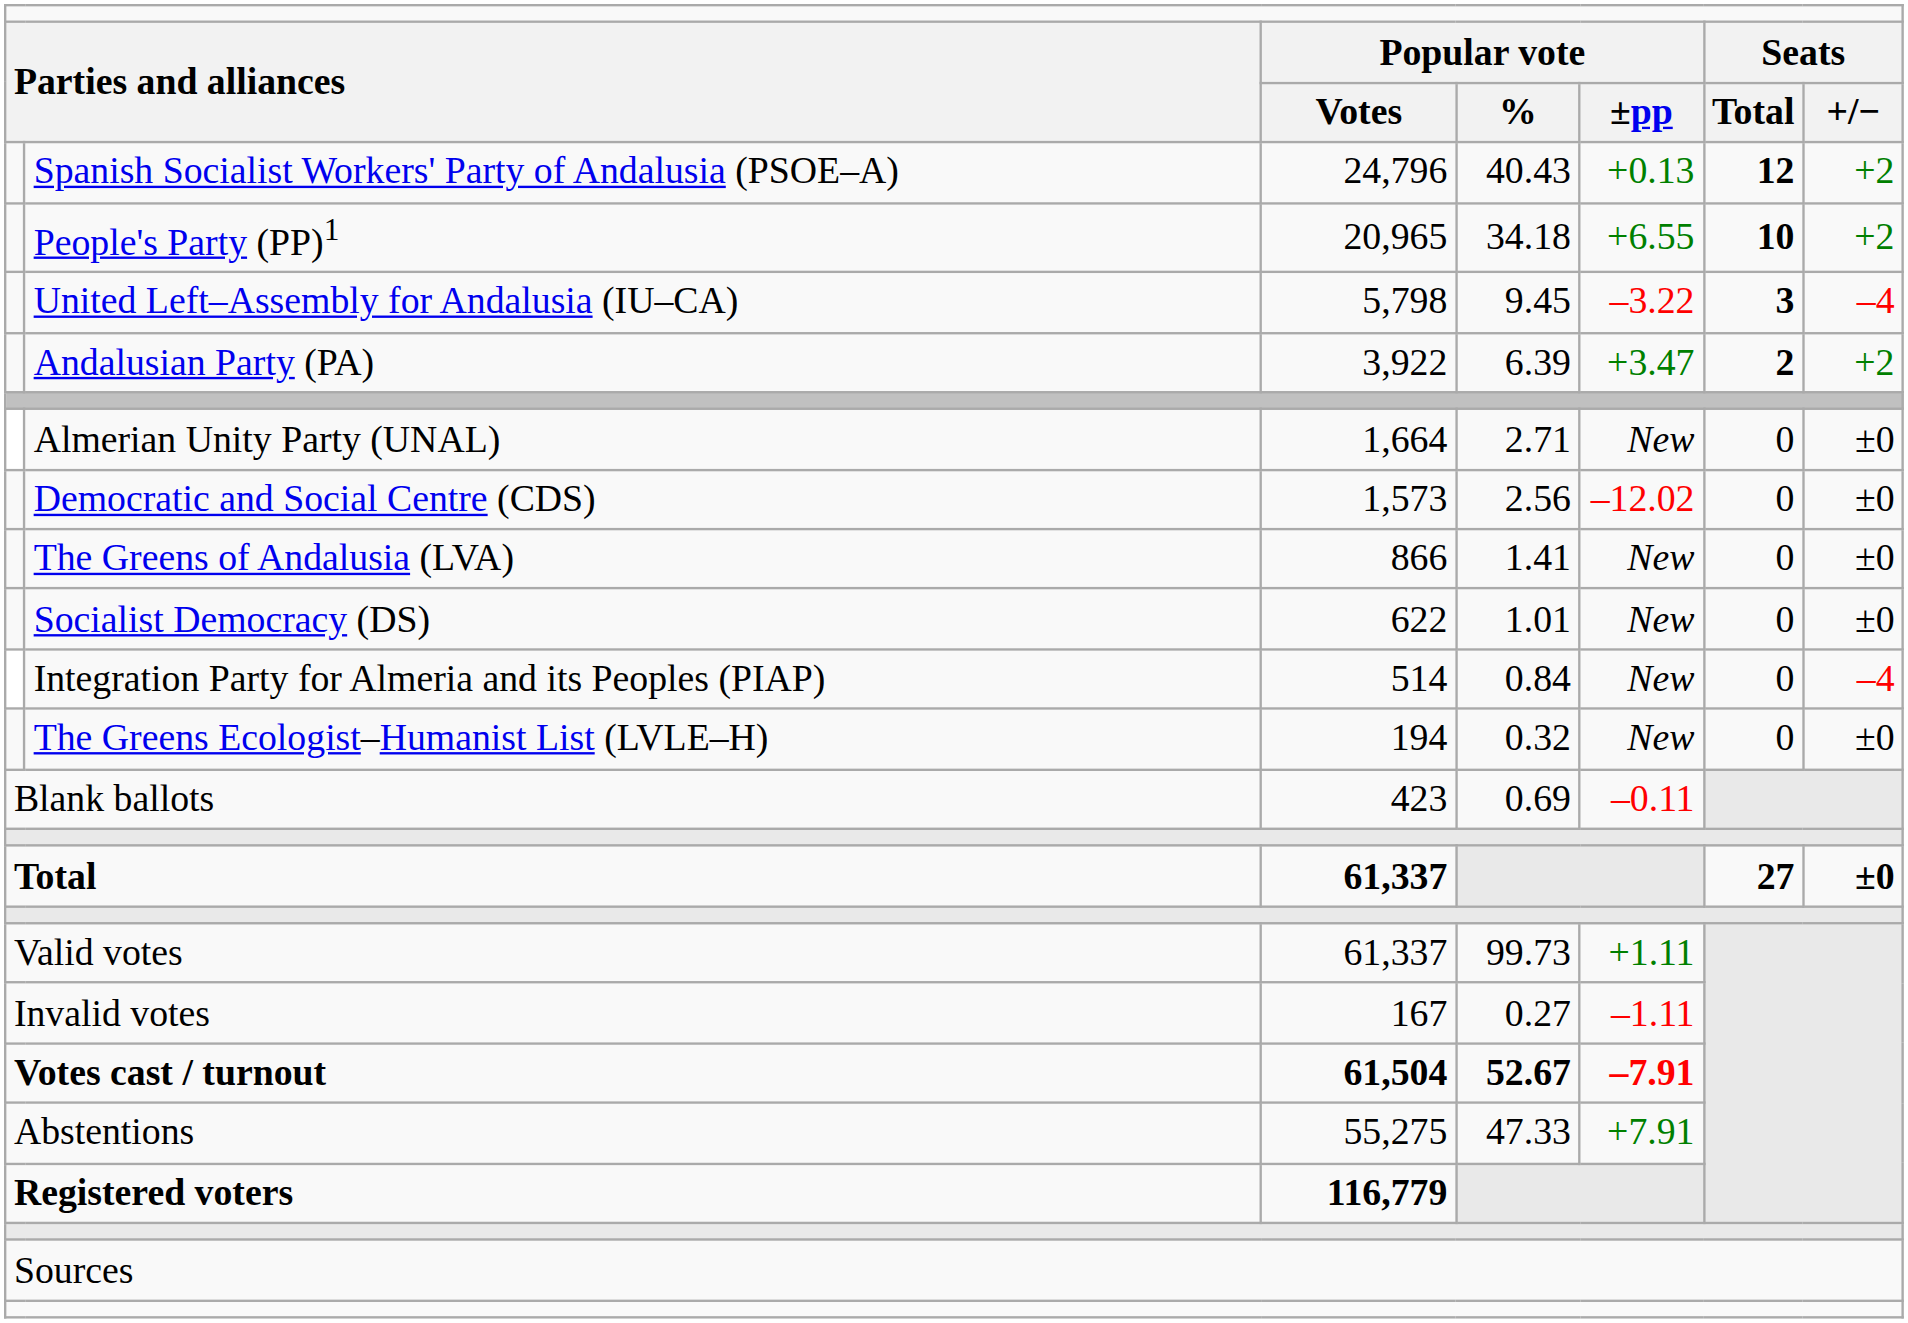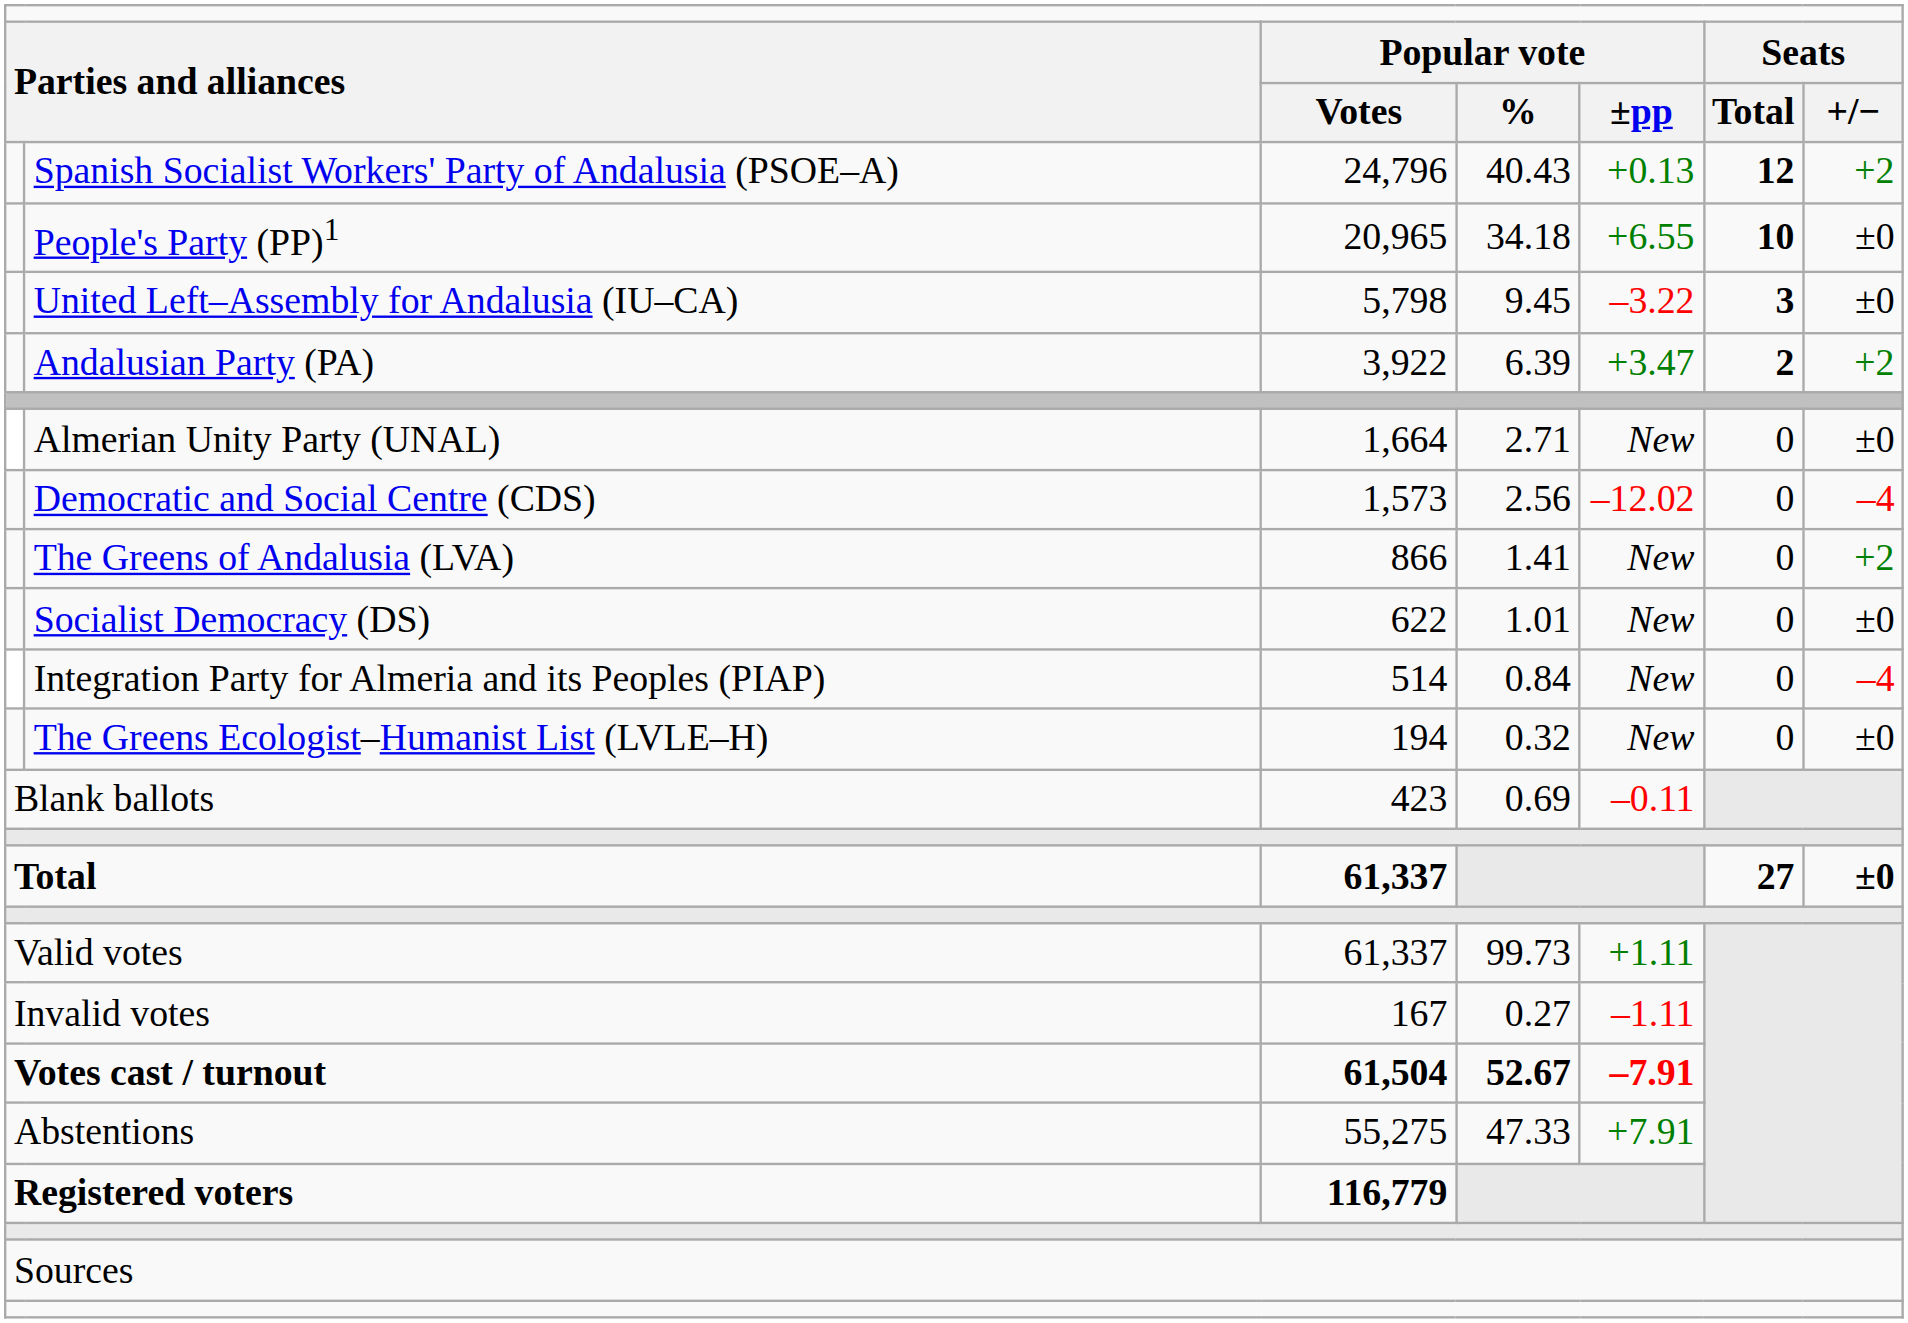(1874, 236) +2 -> (1875, 236) ±0
(1876, 301) –4 -> (1875, 301) ±0
(1875, 498) ±0 -> (1876, 498) –4
(1875, 558) ±0 -> (1874, 558) +2
